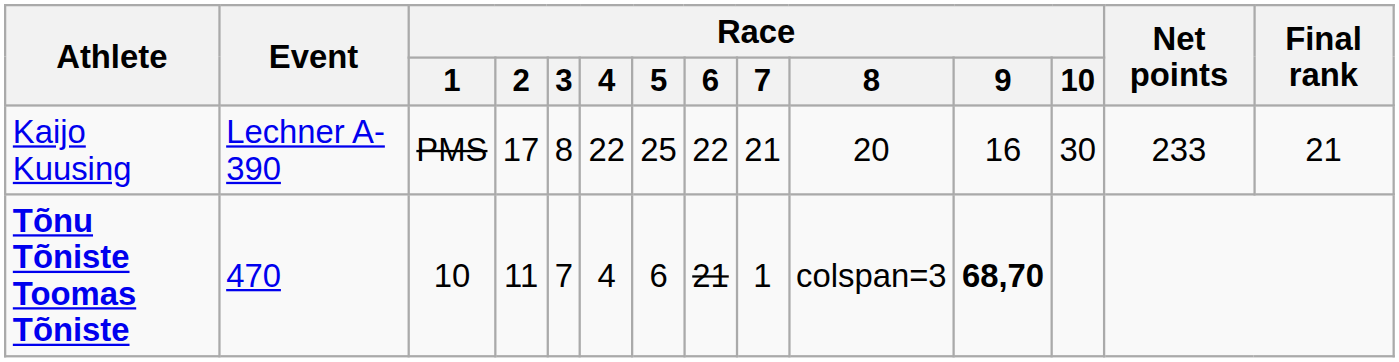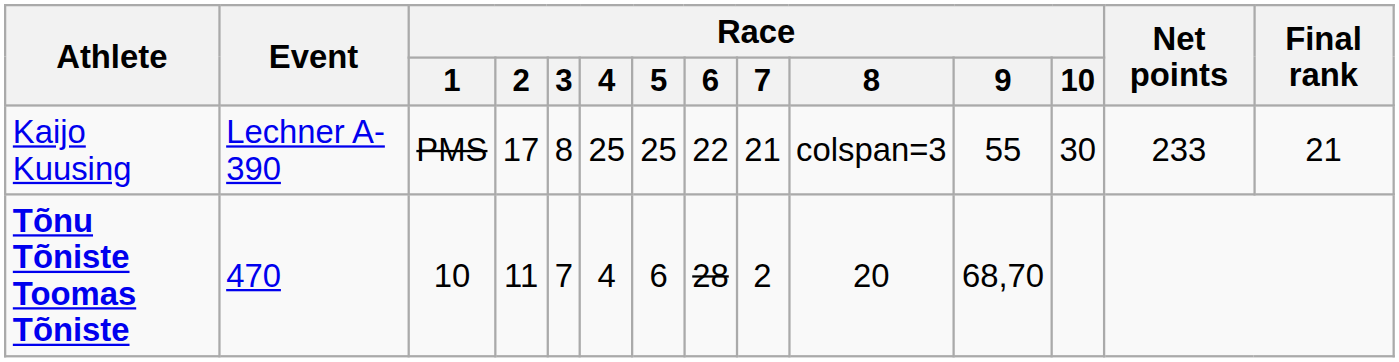(607, 151) 22 -> (607, 151) 25
(871, 151) 20 -> (871, 151) colspan=3
(1003, 151) 16 -> (1003, 151) 55
(710, 275) 21 -> (710, 275) 28
(762, 275) 1 -> (762, 275) 2
(871, 275) colspan=3 -> (871, 275) 20
(1003, 275) bold -> (1003, 275) normal
